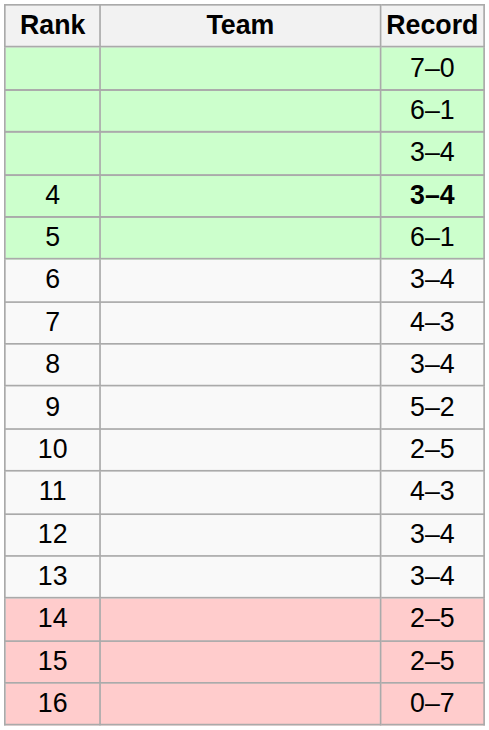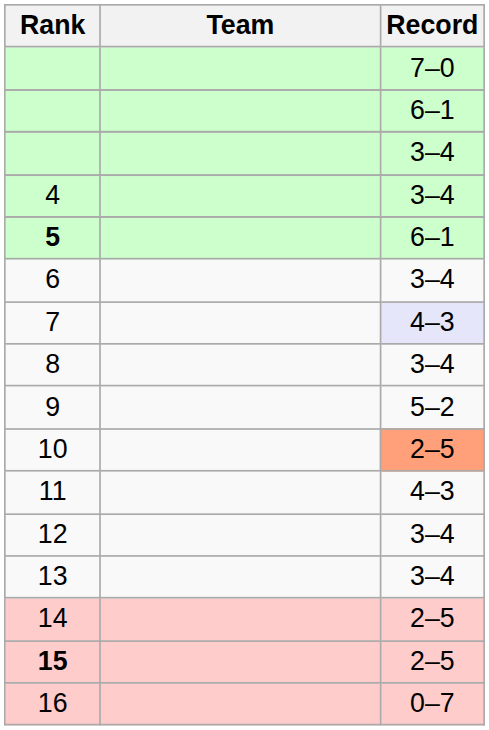(432, 195) bold -> (432, 195) normal
(53, 237) normal -> (53, 237) bold
(432, 322) no background -> (432, 322) lavender background
(432, 449) no background -> (432, 449) lightsalmon background
(53, 661) normal -> (53, 661) bold
